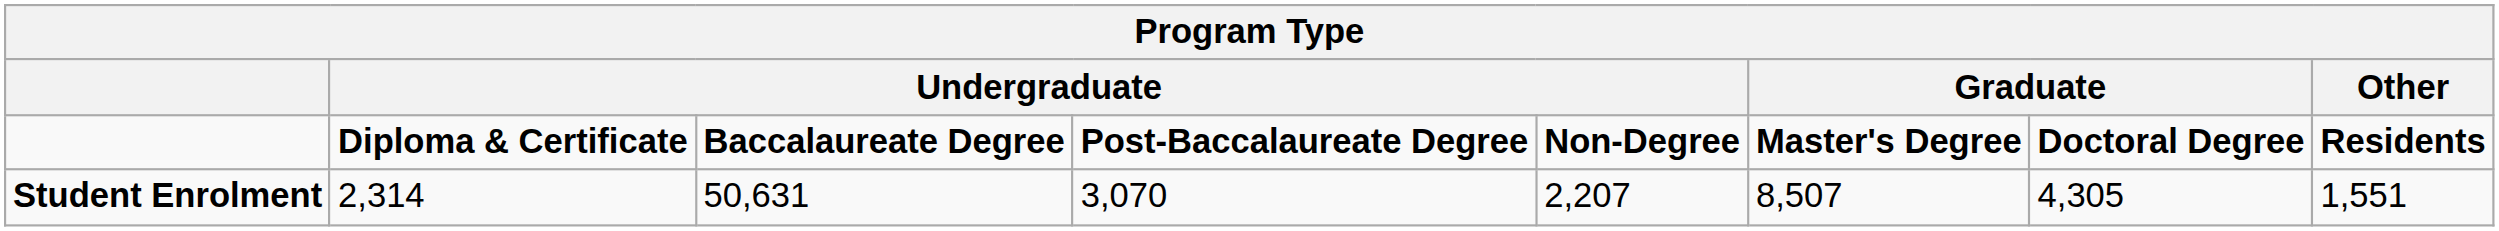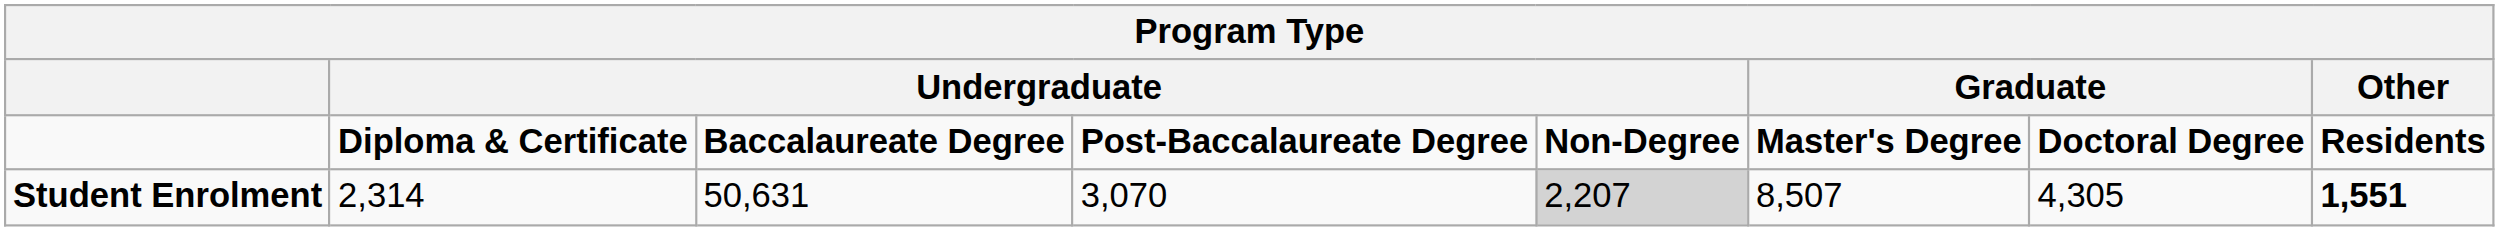(1587, 196) no background -> (1587, 196) lightgrey background
(2364, 196) normal -> (2364, 196) bold
